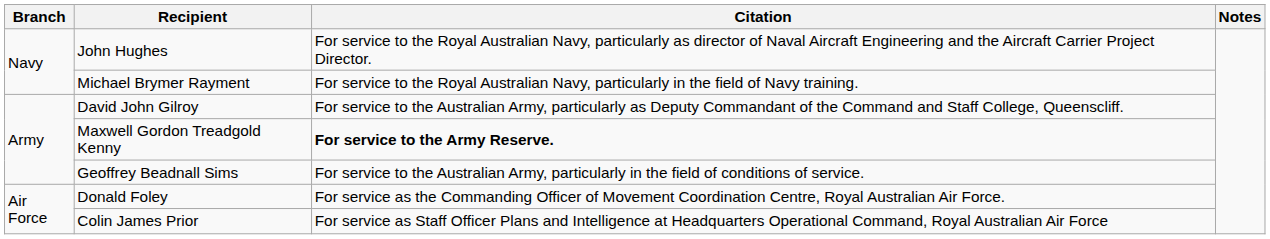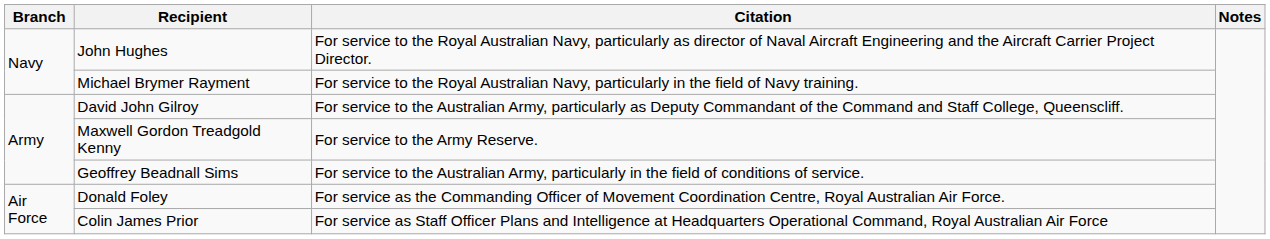(434, 140) bold -> (426, 140) normal
